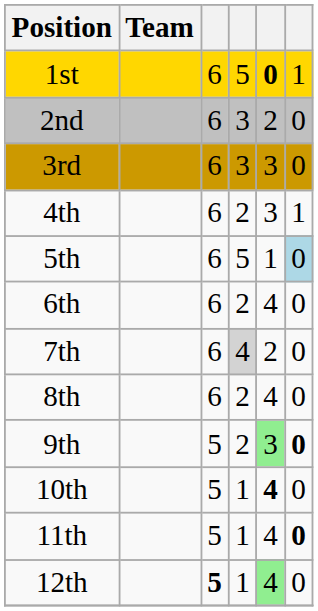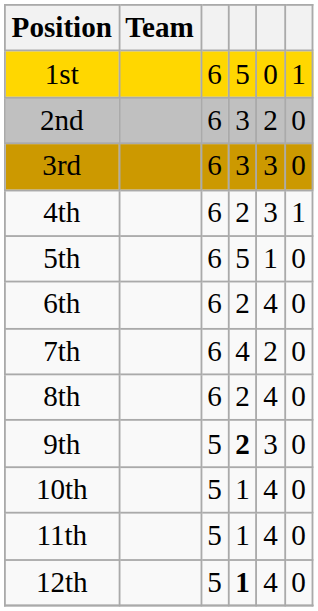(271, 73) bold -> (271, 73) normal
(299, 258) lightblue background -> (299, 258) no background
(243, 350) lightgrey background -> (243, 350) no background
(243, 443) normal -> (243, 443) bold
(271, 443) lightgreen background -> (271, 443) no background
(299, 443) bold -> (299, 443) normal
(271, 489) bold -> (271, 489) normal
(299, 535) bold -> (299, 535) normal
(215, 581) bold -> (215, 581) normal
(243, 581) normal -> (243, 581) bold
(271, 581) lightgreen background -> (271, 581) no background
